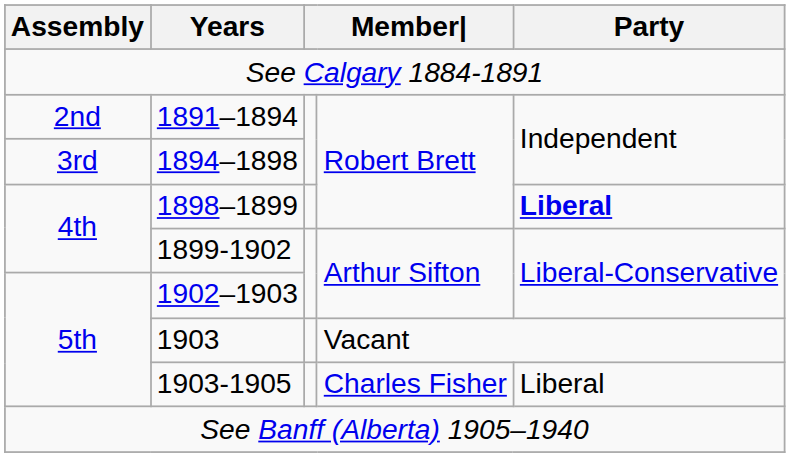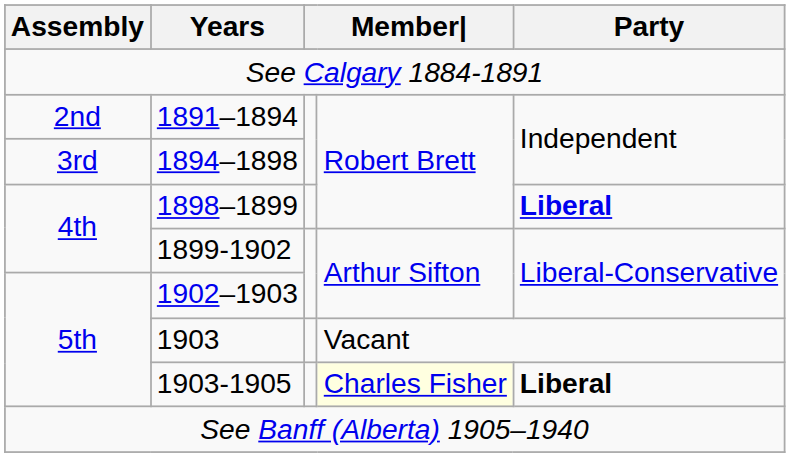(415, 384) no background -> (415, 384) lightyellow background
(562, 384) normal -> (566, 384) bold
